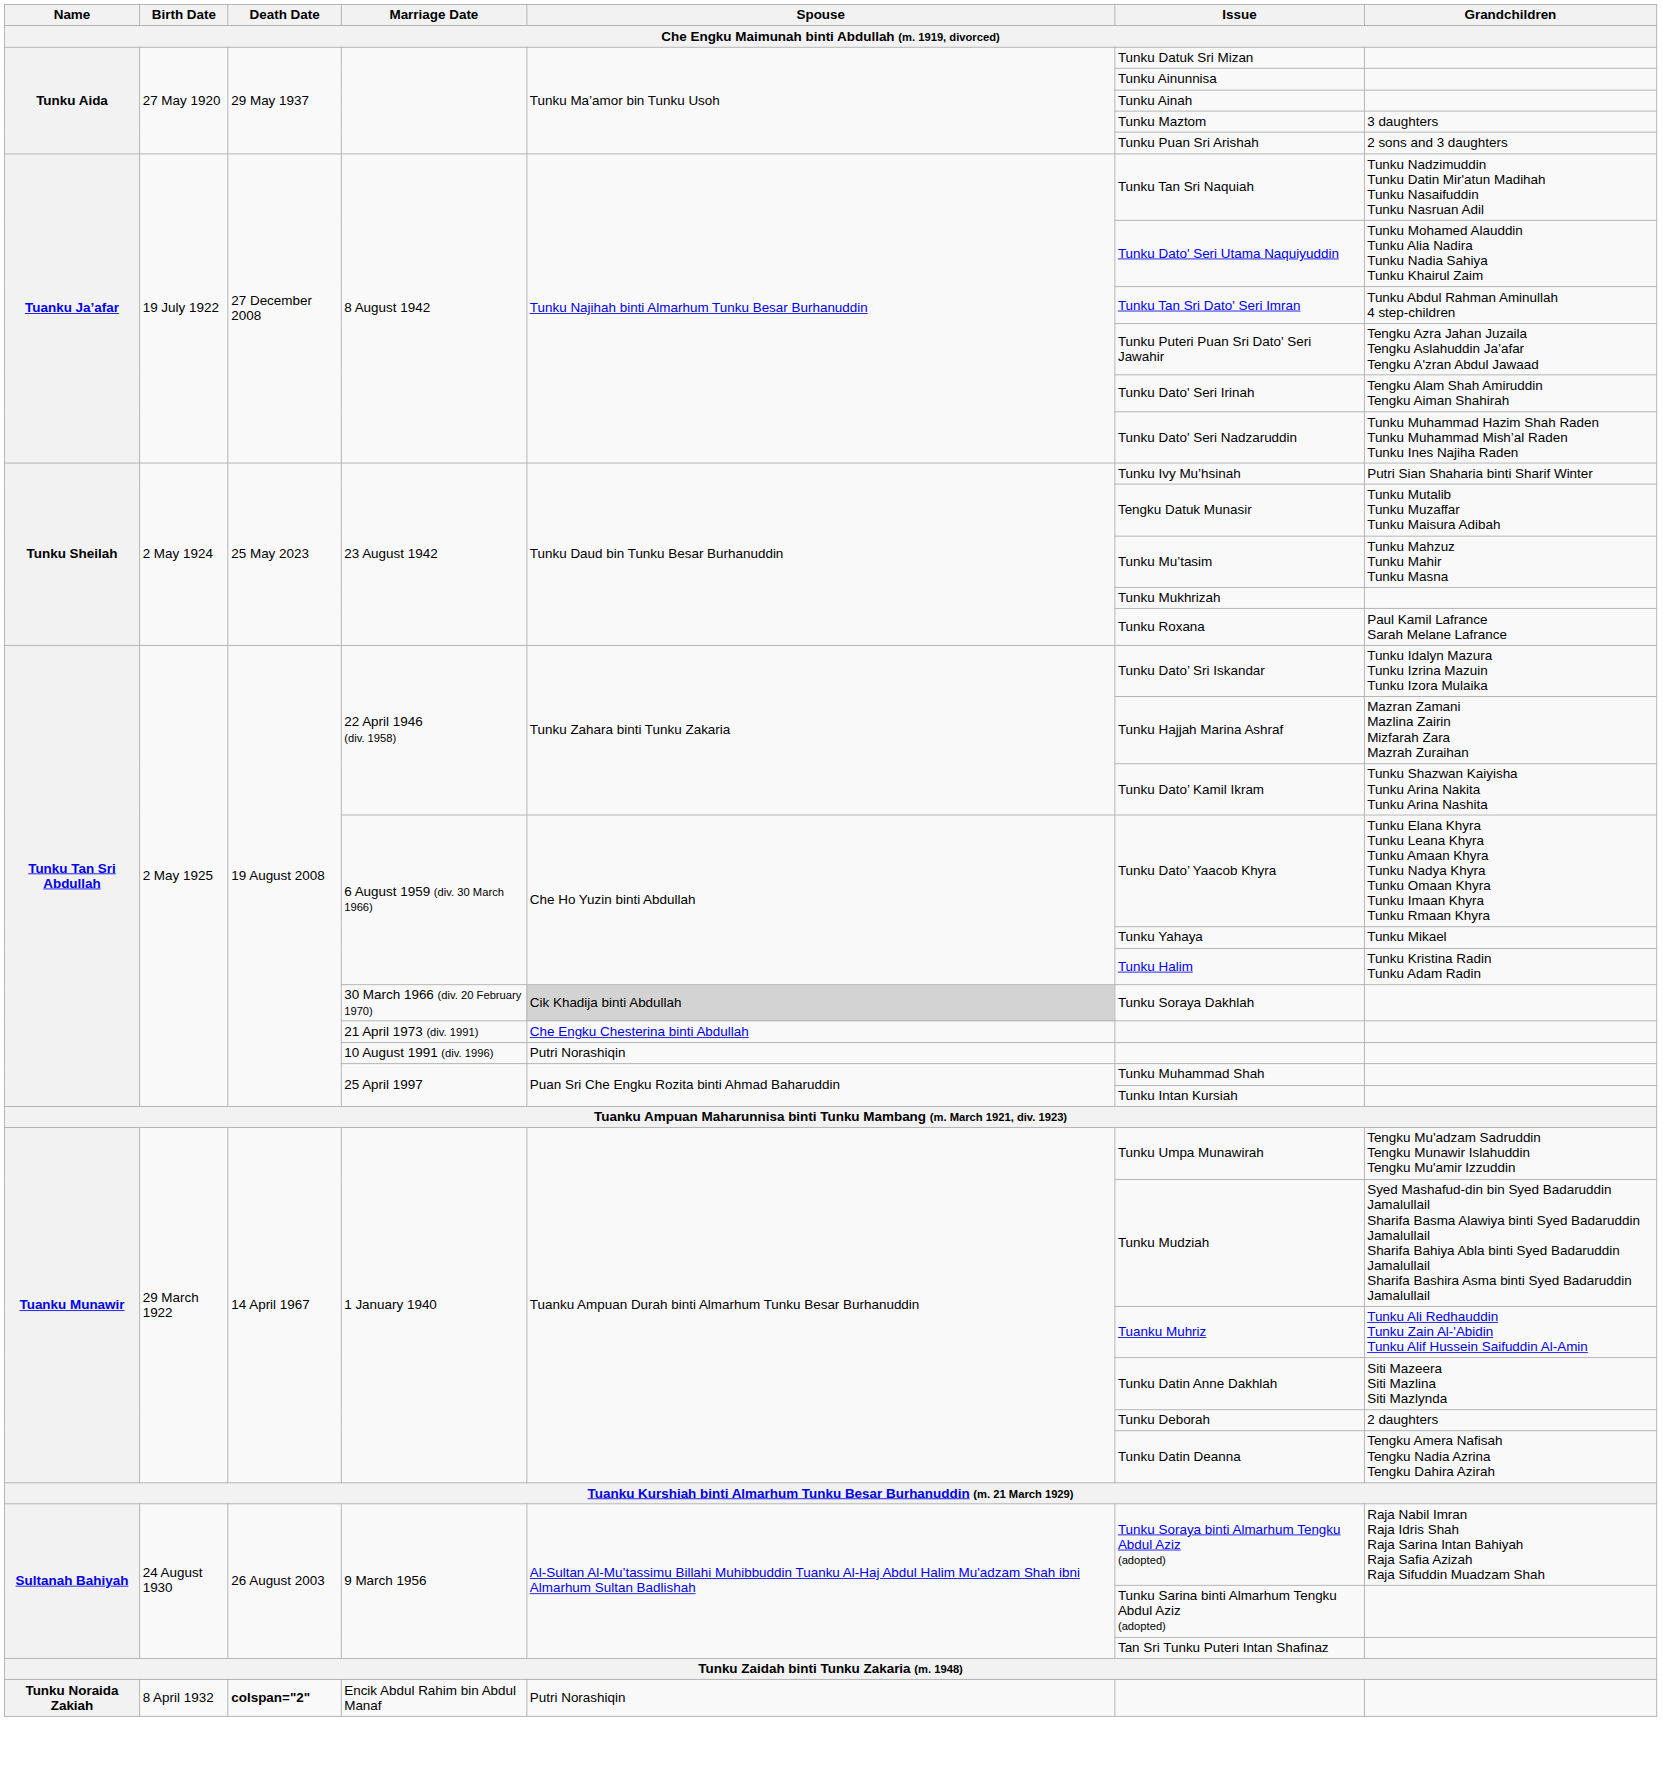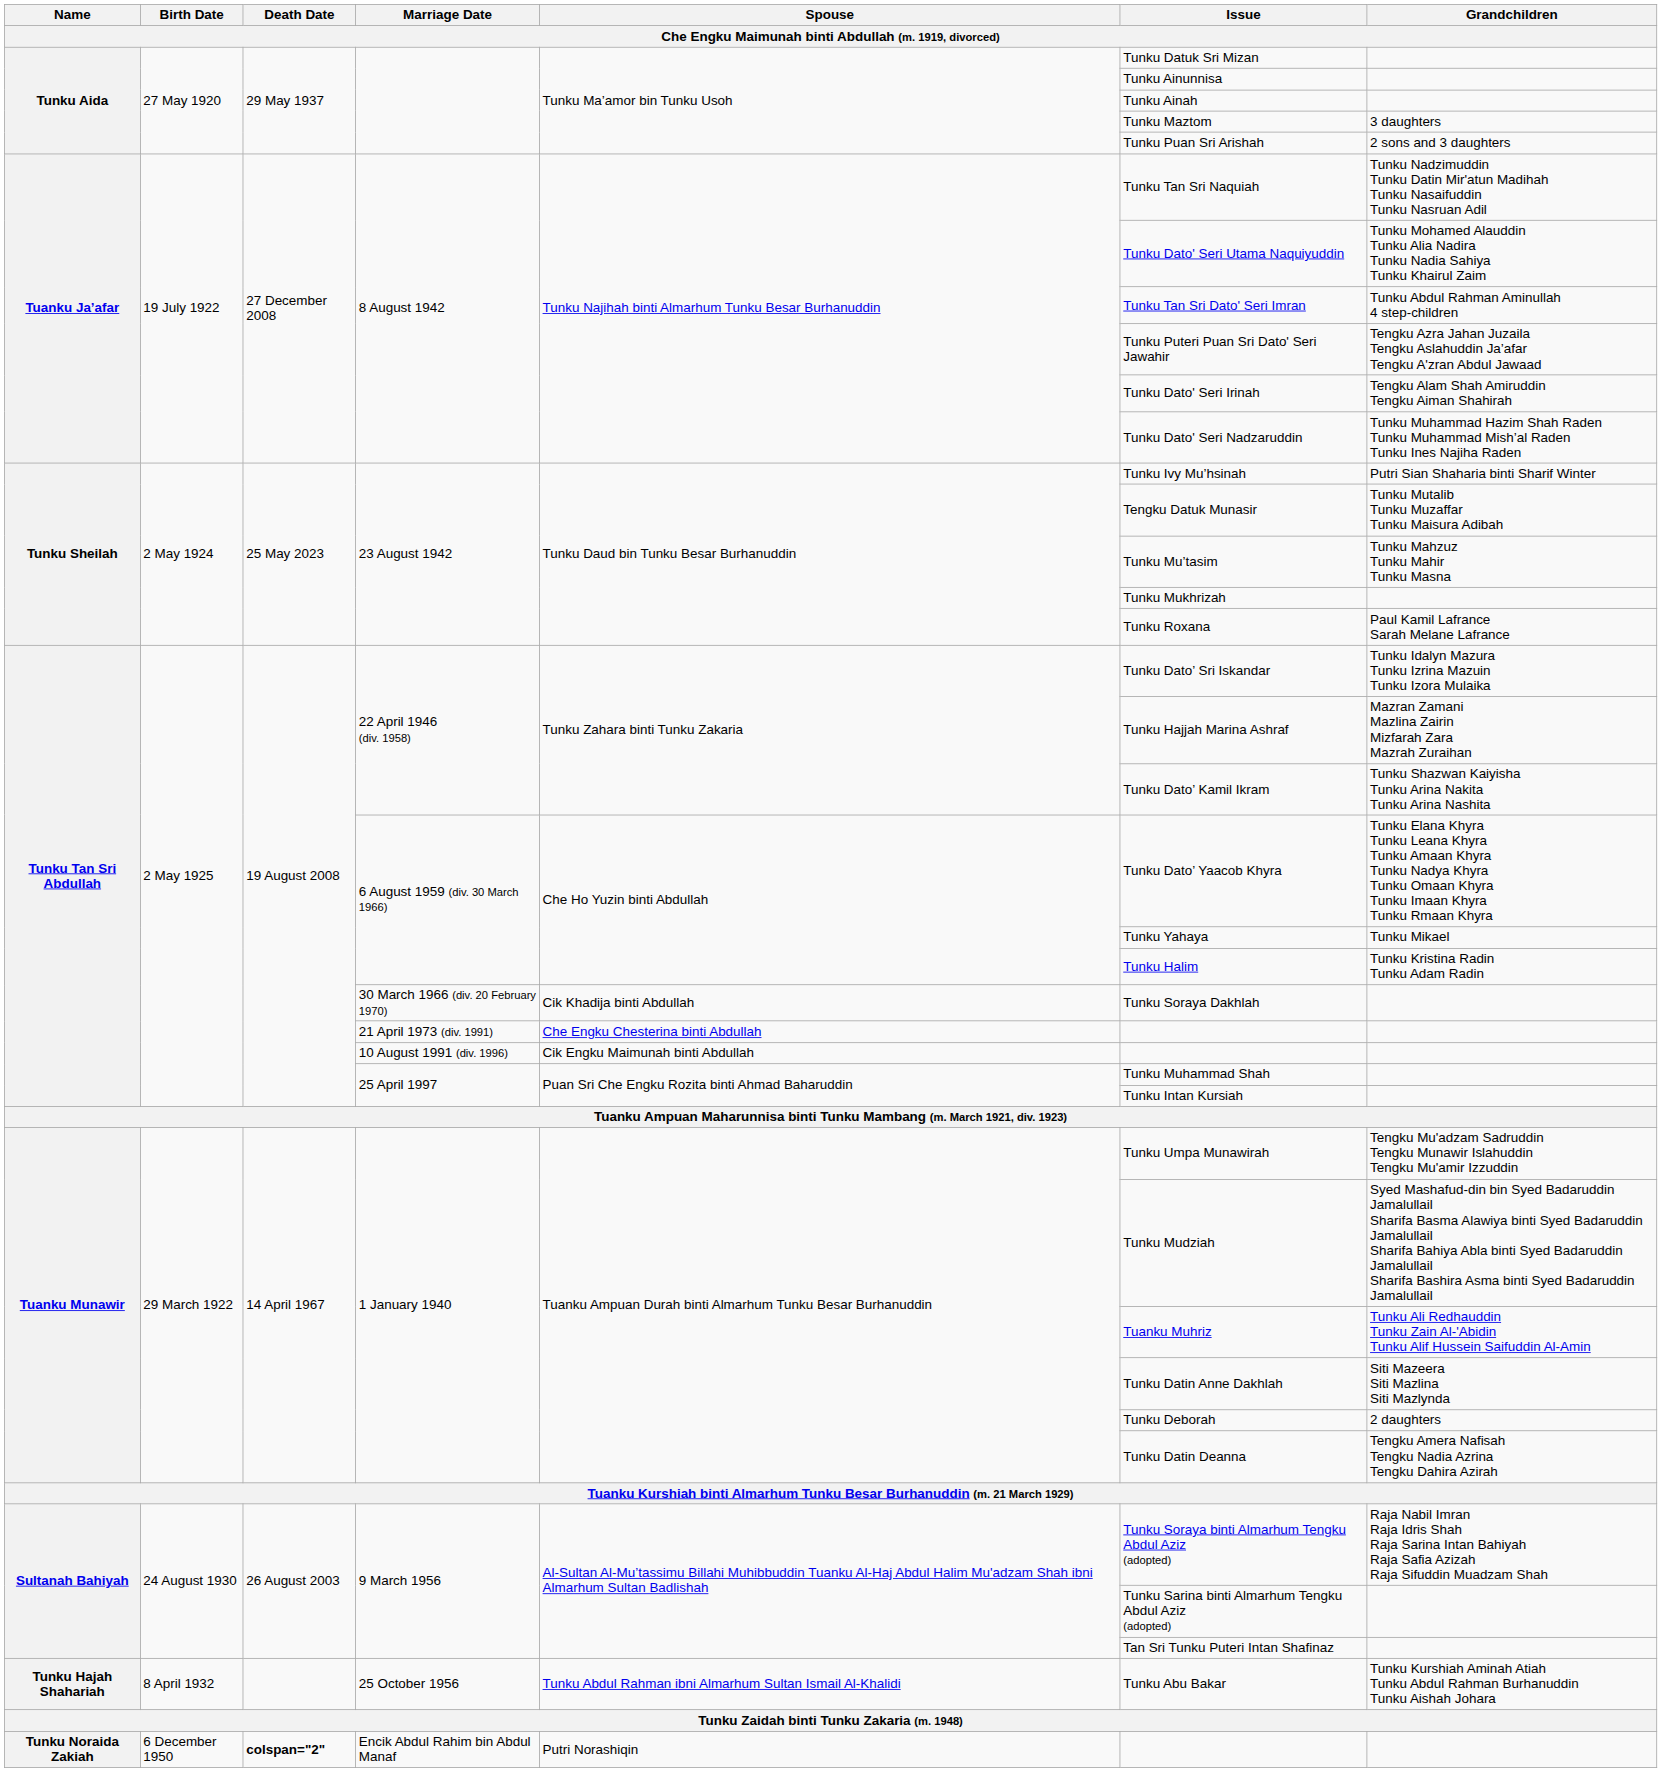(606, 1002) lightgrey background -> (618, 1002) no background
(578, 1053) Putri Norashiqin -> (648, 1053) Cik Engku Maimunah binti Abdullah
+ row: (72, 1684)
(178, 1697) 8 April 1932 -> (180, 1749) 6 December 1950
